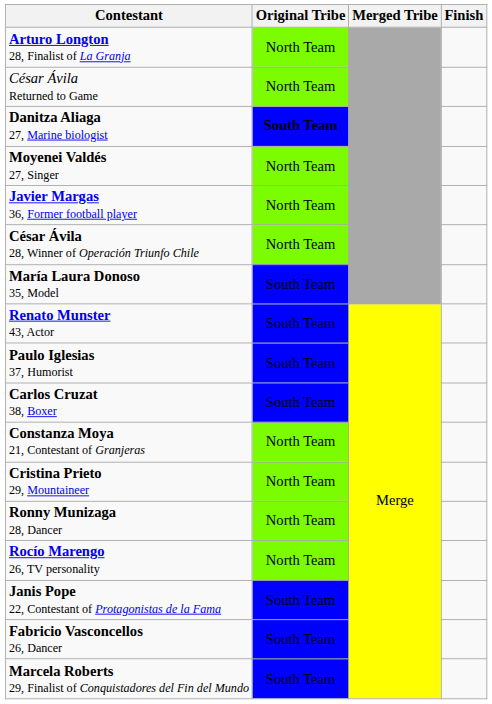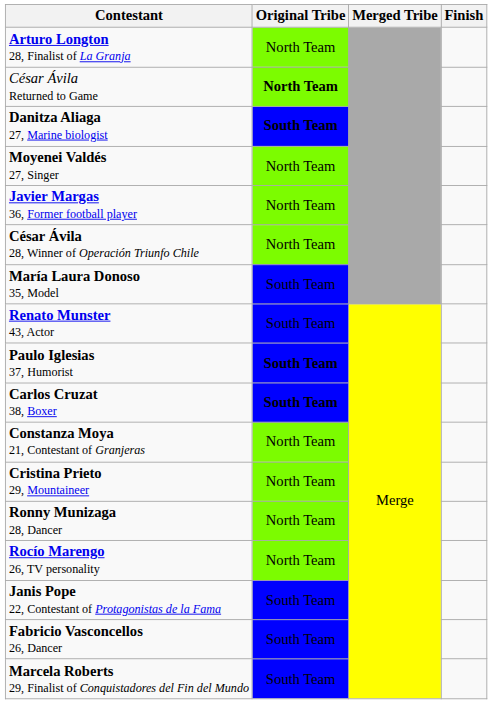(301, 86) normal -> (301, 86) bold
(301, 363) normal -> (301, 363) bold
(301, 402) normal -> (301, 402) bold
